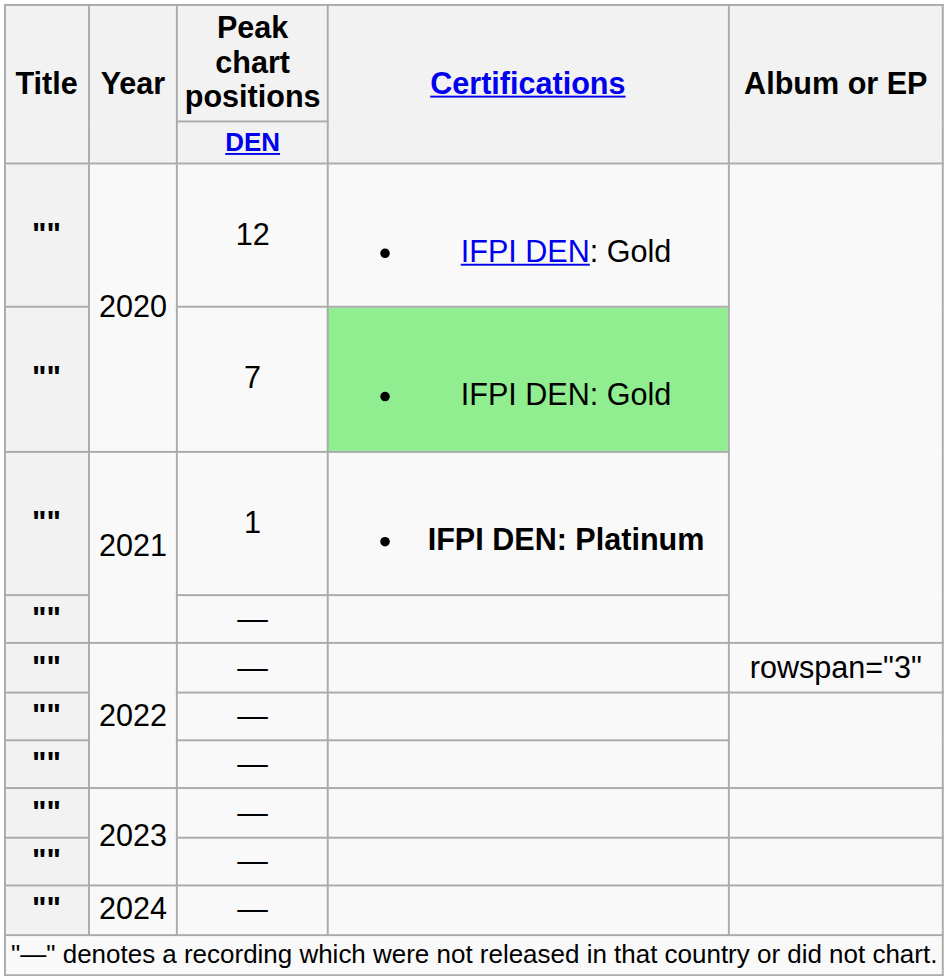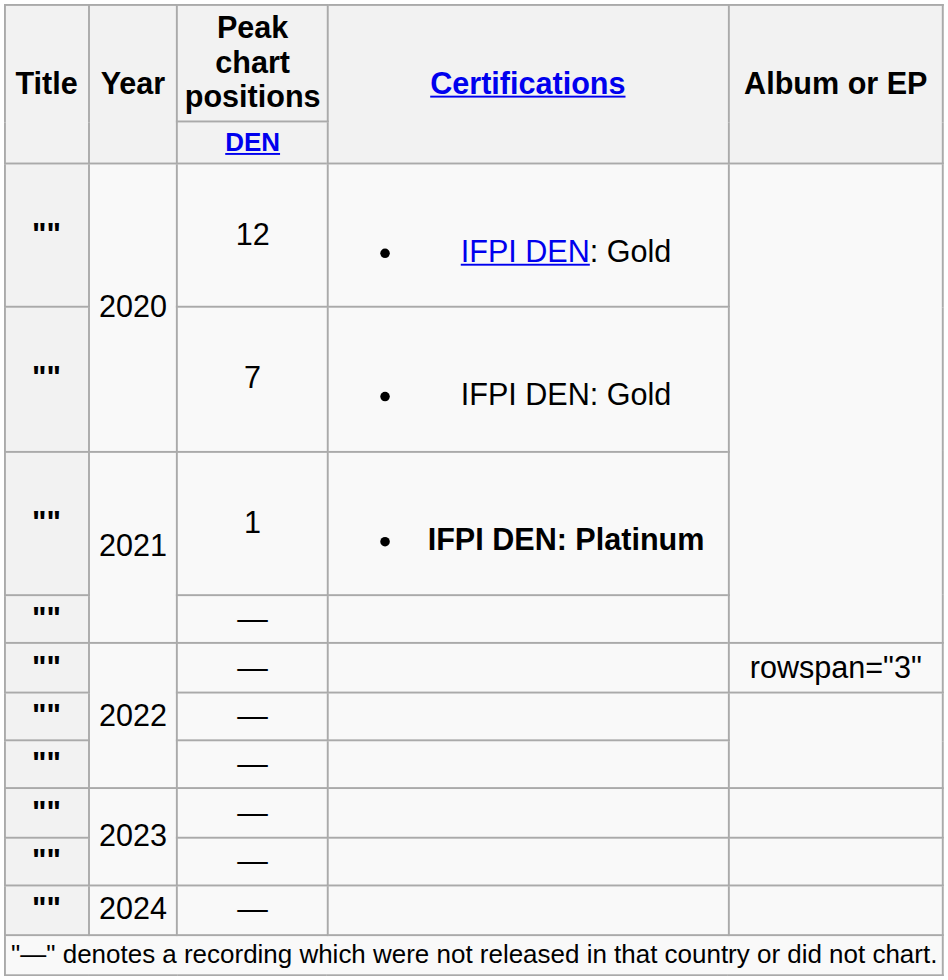(528, 396) lightgreen background -> (528, 396) no background
